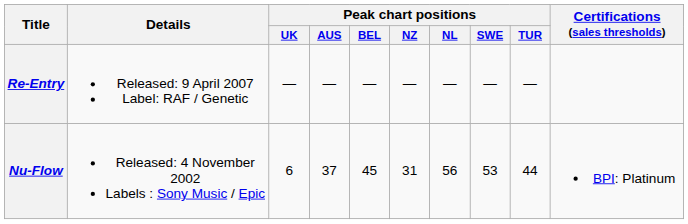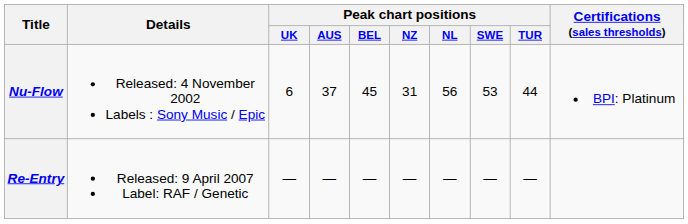rows swapped: (36, 170) <-> (36, 83)
